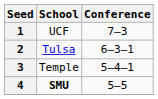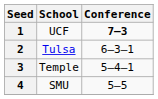(117, 31) normal -> (117, 31) bold
(59, 85) bold -> (59, 85) normal
